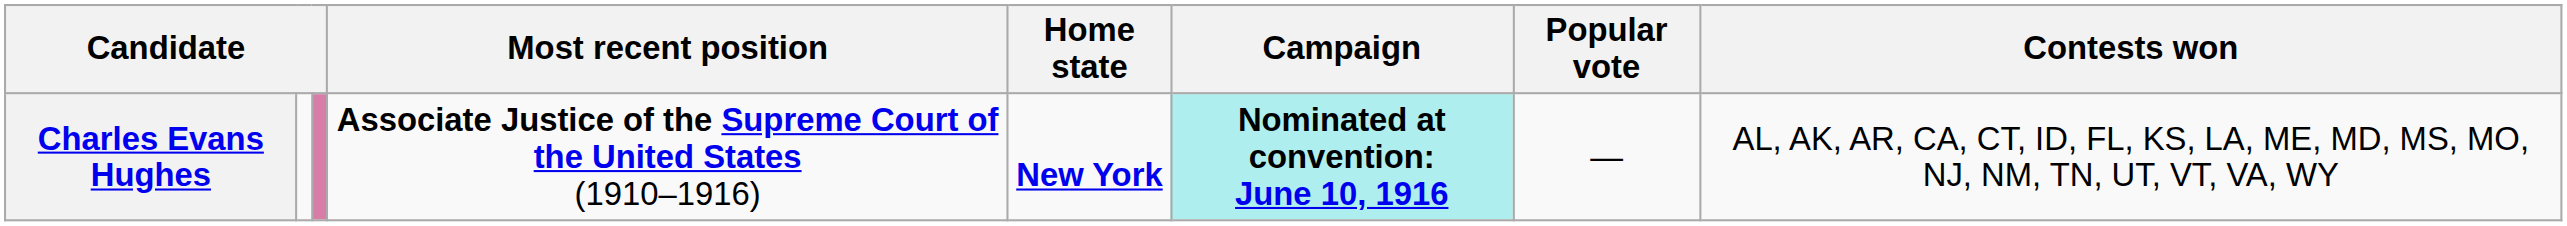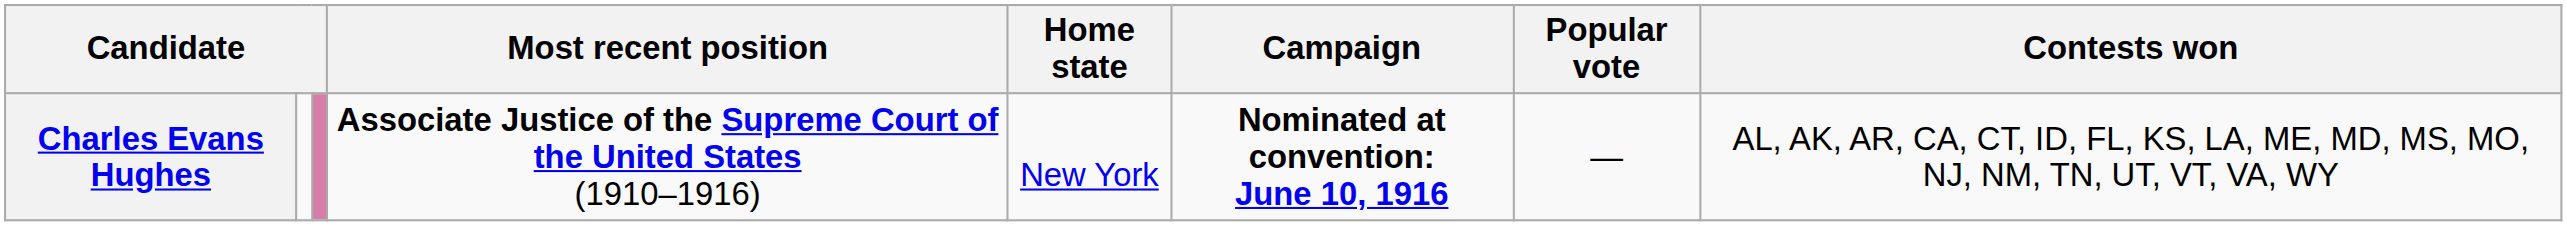(1089, 174) bold -> (1089, 174) normal
(1342, 156) paleturquoise background -> (1342, 156) no background
